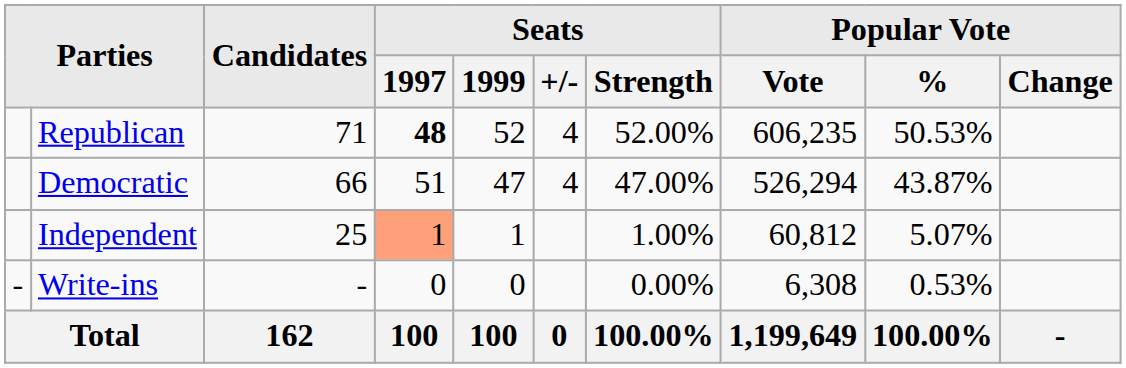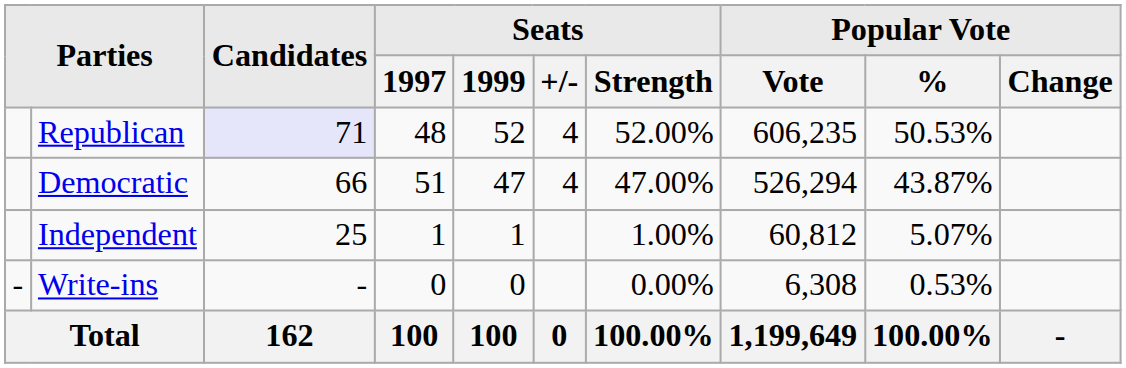(351, 132) no background -> (351, 132) lavender background
(430, 132) bold -> (430, 132) normal
(438, 234) lightsalmon background -> (438, 234) no background
